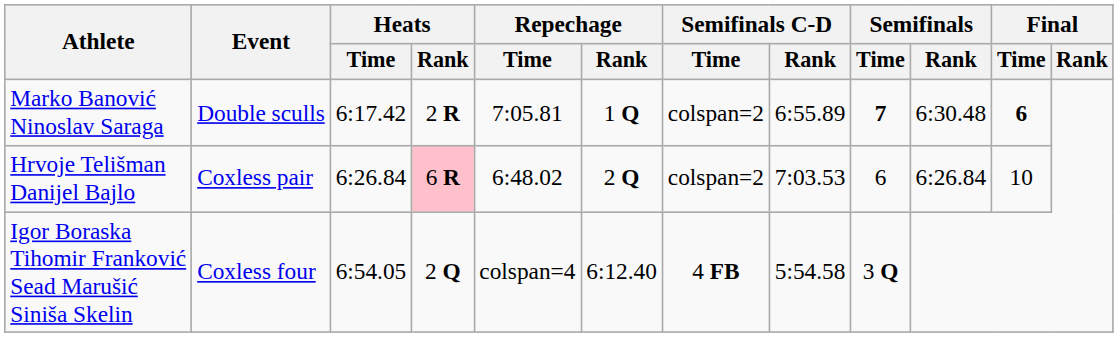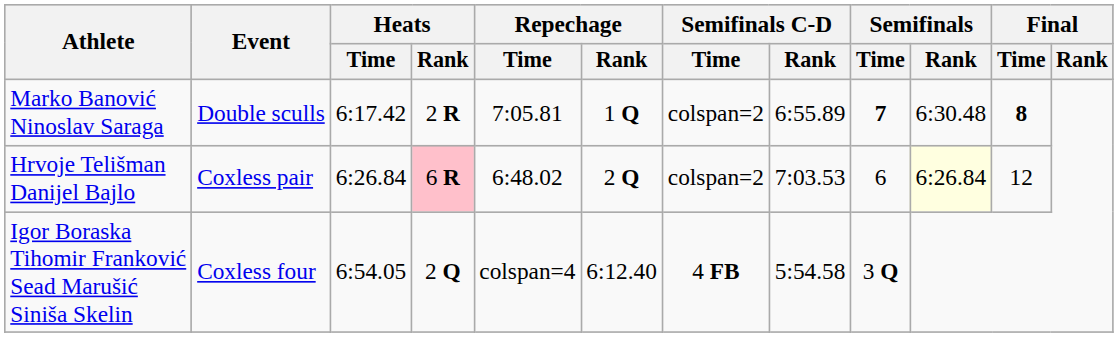(1021, 112) 6 -> (1021, 112) 8
(951, 178) no background -> (951, 178) lightyellow background
(1021, 178) 10 -> (1021, 178) 12
